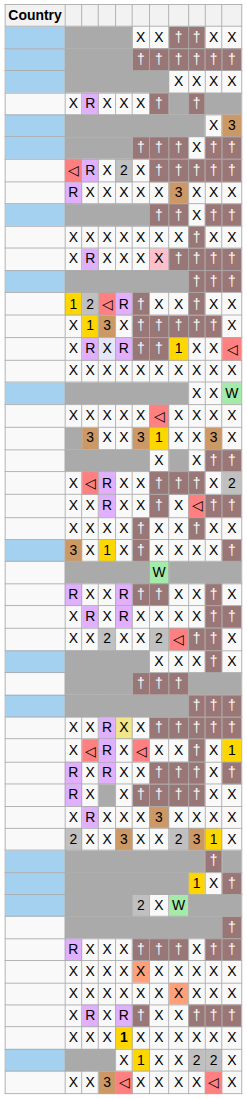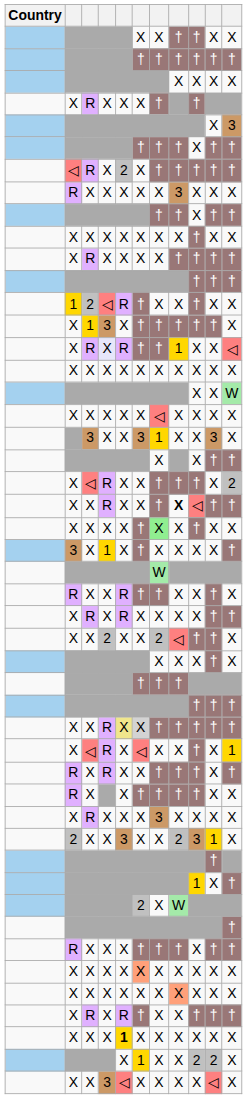(159, 259) pink background -> (159, 259) no background
(179, 506) normal -> (179, 506) bold
(159, 528) no background -> (159, 528) lightgreen background
(141, 728) no background -> (141, 728) lightgrey background
